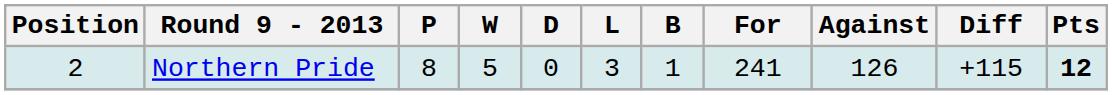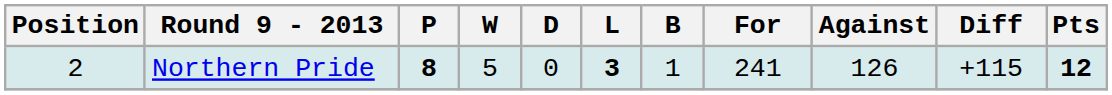(429, 68) normal -> (429, 68) bold
(612, 68) normal -> (612, 68) bold
